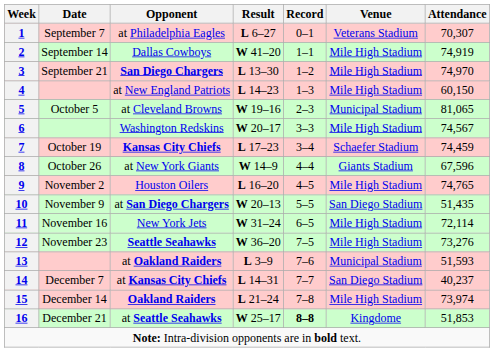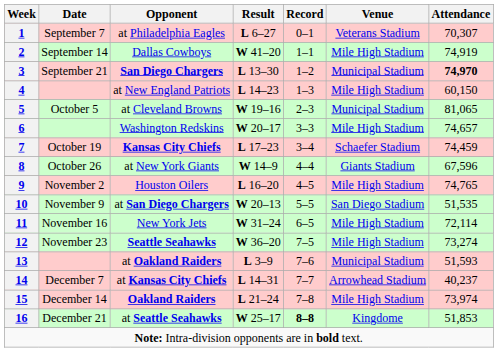(376, 71) Mile High Stadium -> (378, 71) Municipal Stadium
(457, 71) normal -> (461, 71) bold
(457, 128) 74,567 -> (461, 128) 74,657
(457, 204) 51,435 -> (461, 204) 51,535
(457, 242) 73,276 -> (461, 242) 73,274
(376, 280) San Diego Stadium -> (378, 280) Arrowhead Stadium
